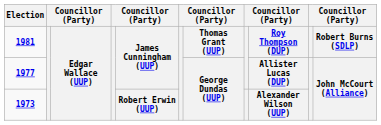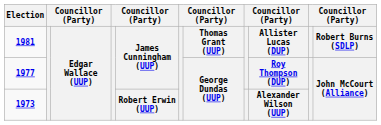(278, 42) Roy Thompson (DUP) -> (278, 42) Allister Lucas (DUP)
(278, 73) Allister Lucas (DUP) -> (278, 73) Roy Thompson (DUP)
